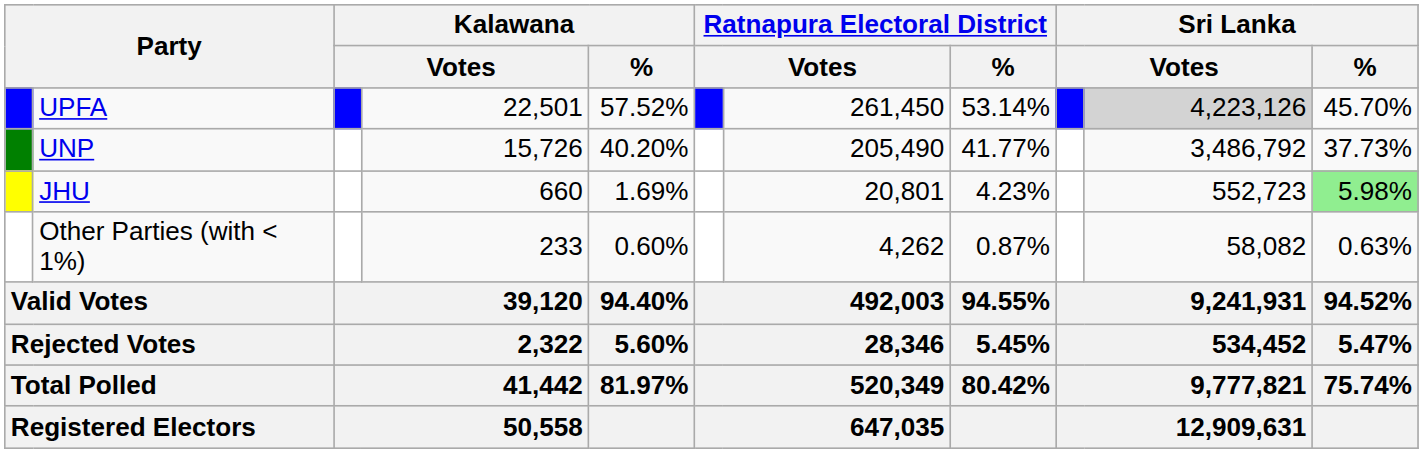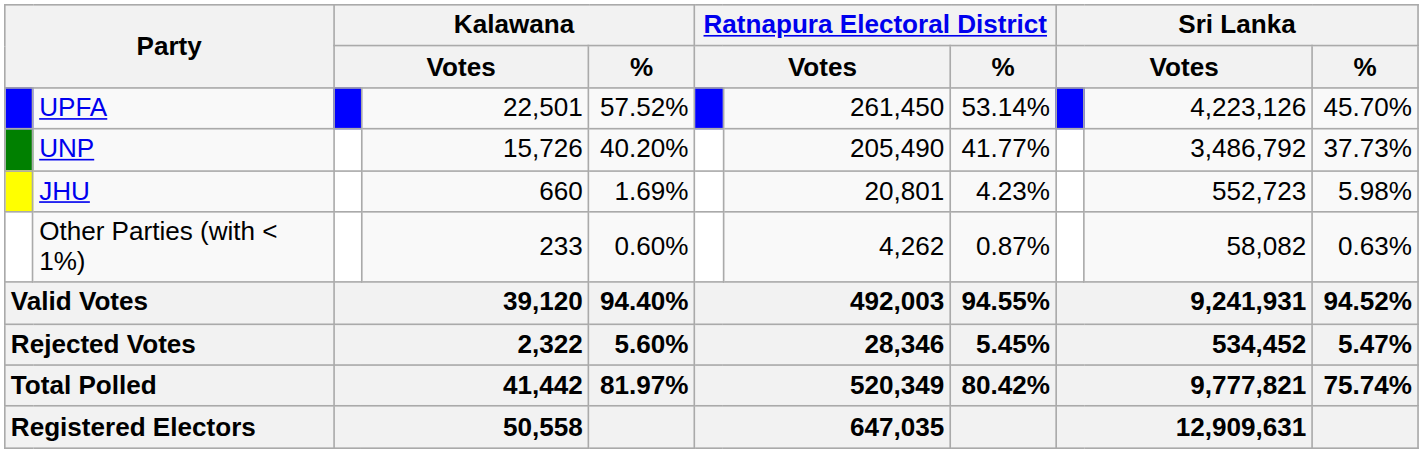(1248, 107) lightgrey background -> (1248, 107) no background
(1375, 190) lightgreen background -> (1375, 190) no background
